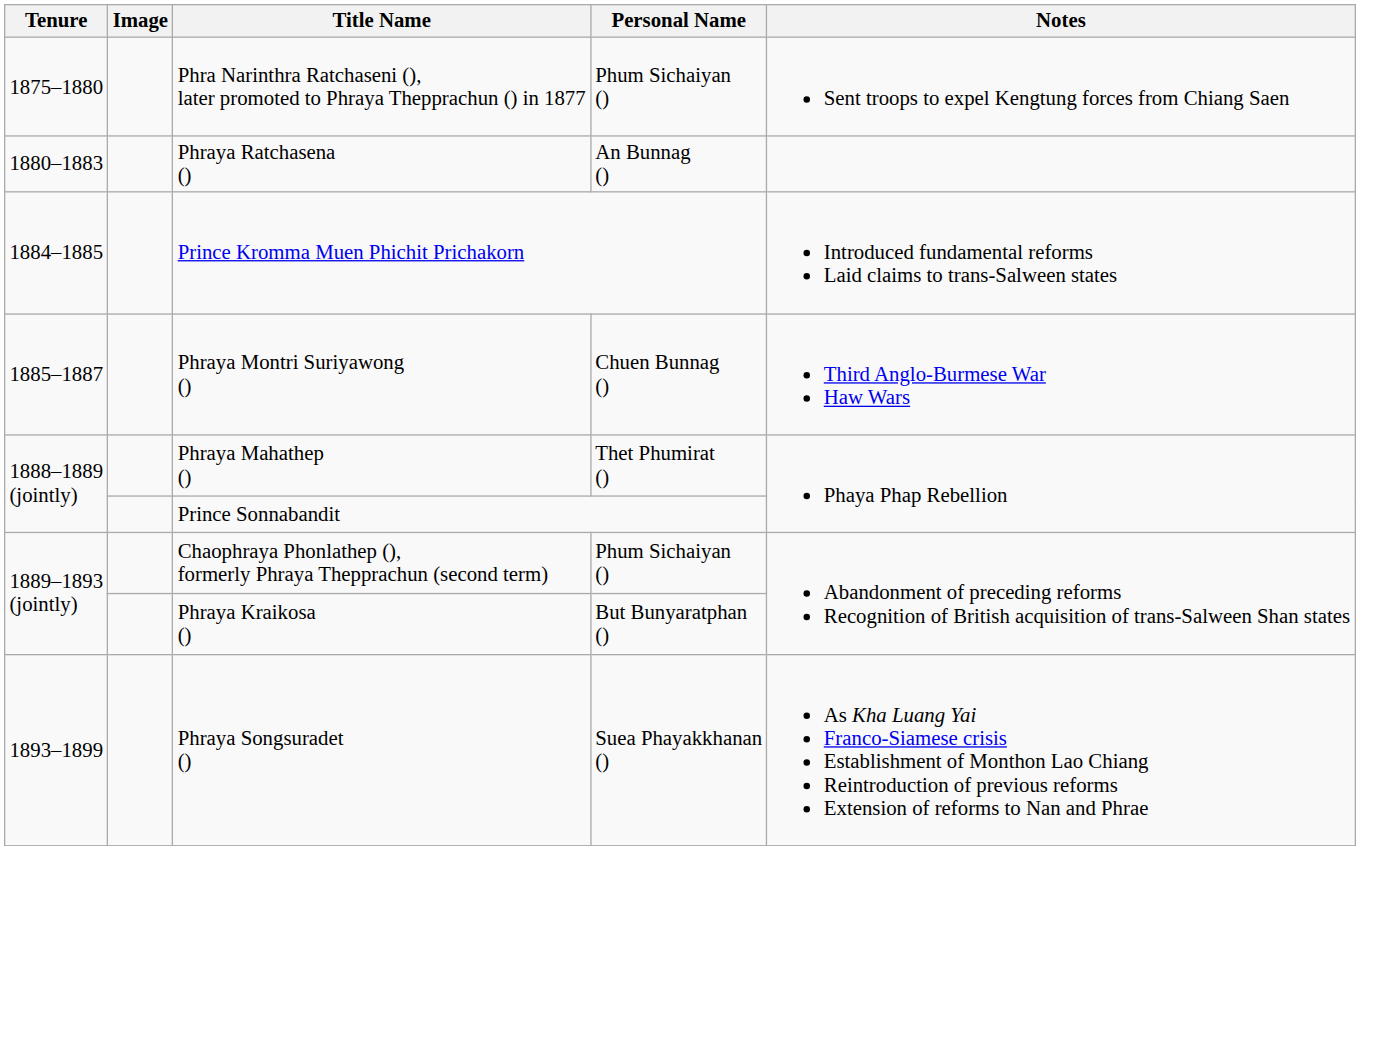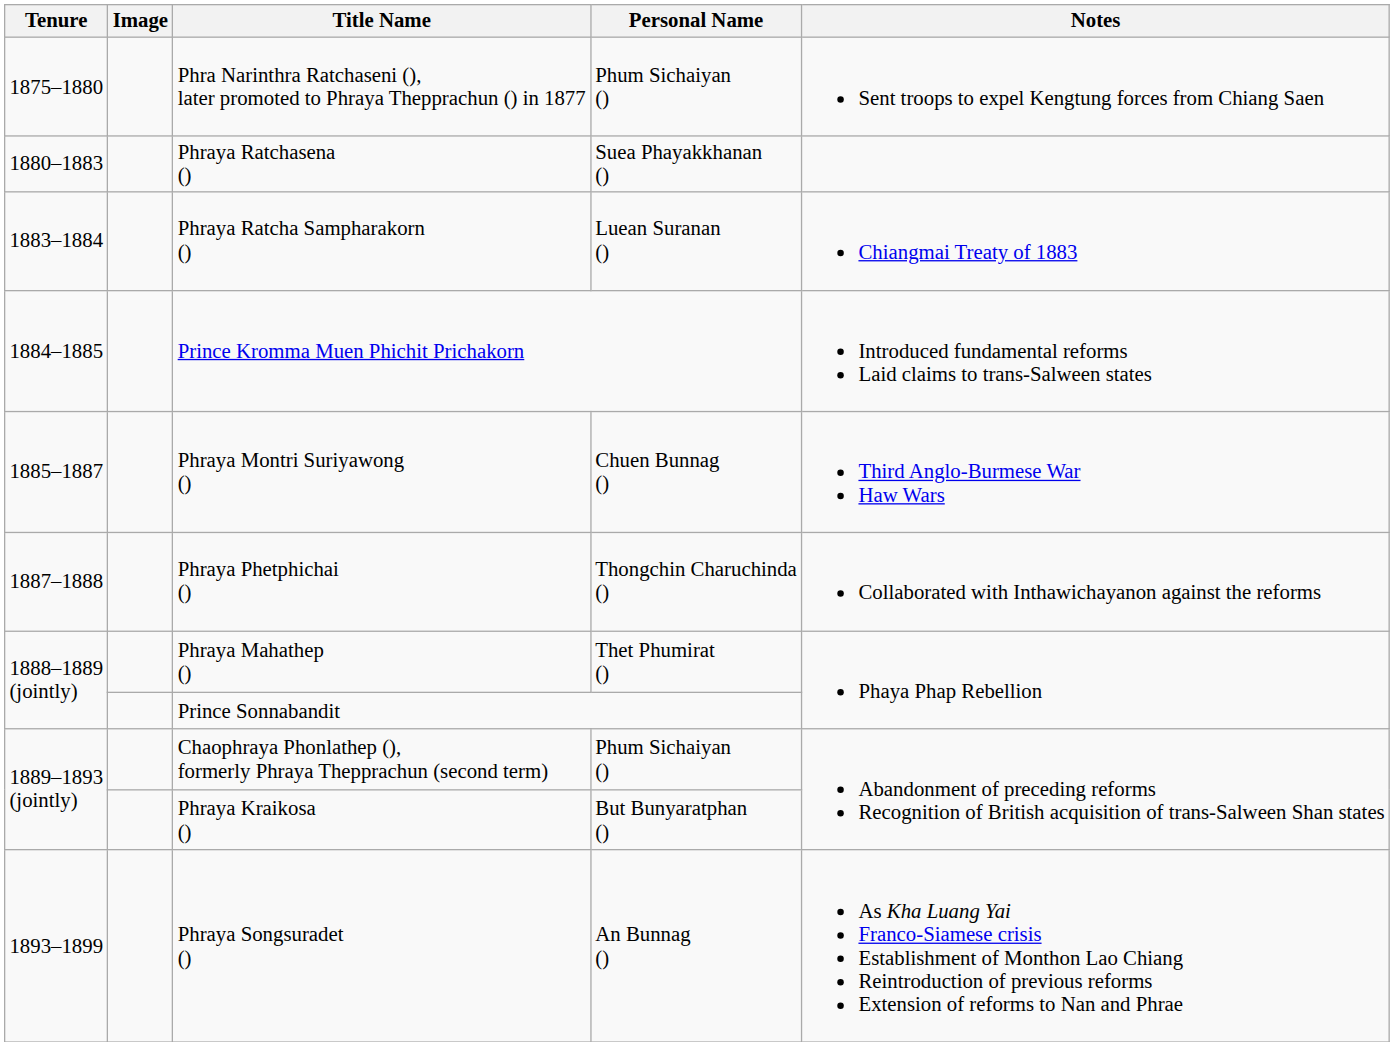(643, 163) An Bunnag () -> (679, 163) Suea Phayakkhanan ()
+ row: (301, 240)
+ row: (258, 581)
(679, 749) Suea Phayakkhanan () -> (643, 945) An Bunnag ()
